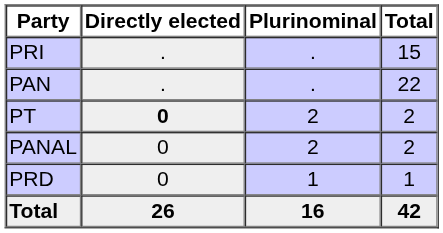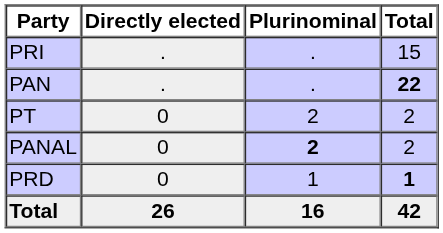(409, 84) normal -> (409, 84) bold
(163, 116) bold -> (163, 116) normal
(313, 147) normal -> (313, 147) bold
(409, 179) normal -> (409, 179) bold
